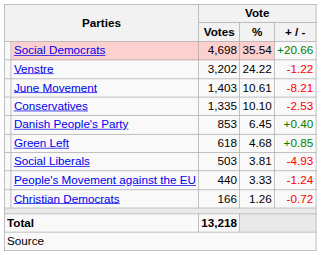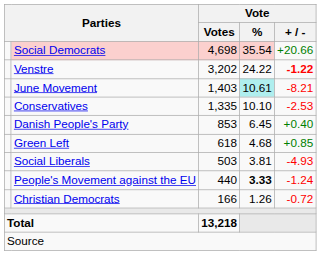(300, 69) normal -> (300, 69) bold
(257, 87) no background -> (257, 87) paleturquoise background
(260, 180) normal -> (260, 180) bold
